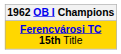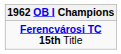(61, 35) gold background -> (61, 35) no background
